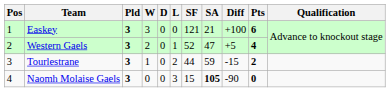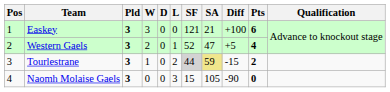(189, 62) no background -> (189, 62) lightgrey background
(210, 62) no background -> (210, 62) khaki background
(212, 78) bold -> (212, 78) normal
